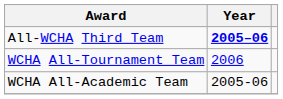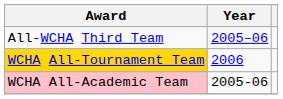(240, 38) bold -> (240, 38) normal
(106, 60) no background -> (106, 60) gold background
(98, 82) no background -> (98, 82) pink background
